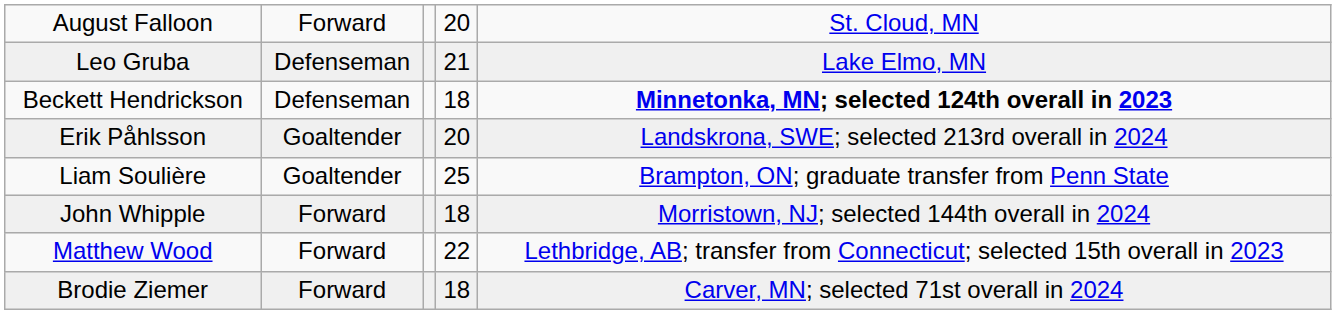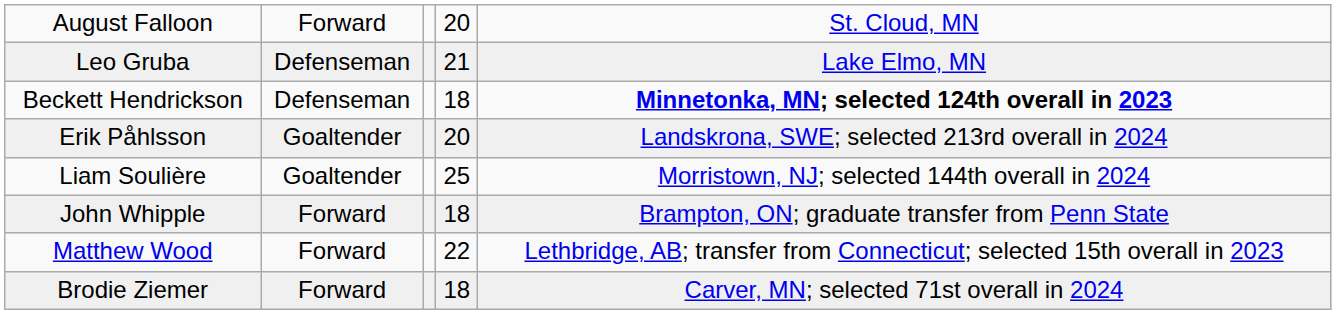(904, 175) Brampton, ON; graduate transfer from Penn State -> (904, 175) Morristown, NJ; selected 144th overall in 2024
(904, 213) Morristown, NJ; selected 144th overall in 2024 -> (904, 213) Brampton, ON; graduate transfer from Penn State
